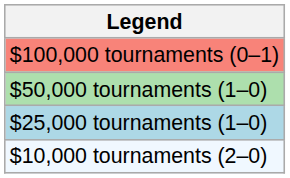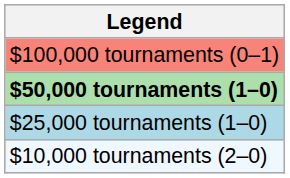(139, 89) normal -> (144, 89) bold
